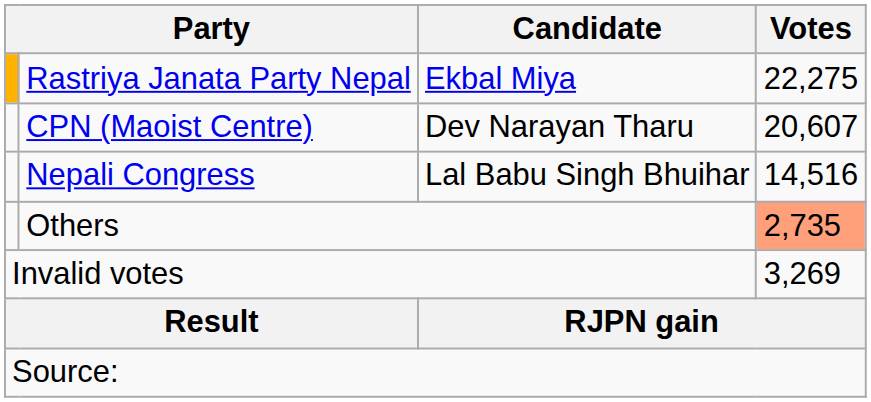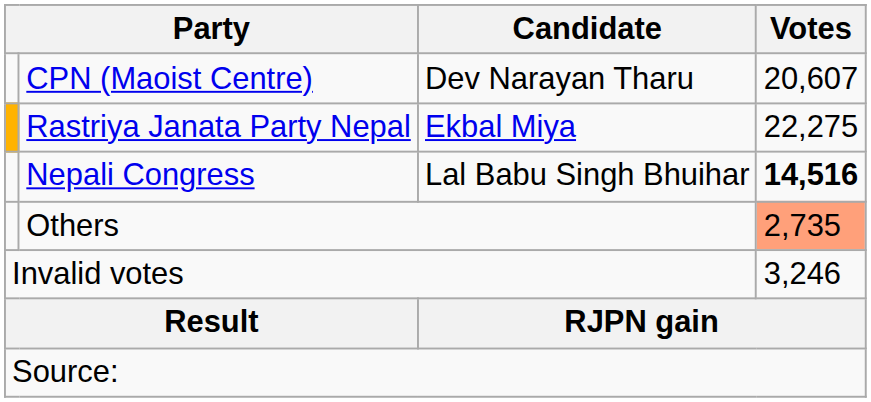rows swapped: (219, 77) <-> (170, 126)
(811, 175) normal -> (811, 175) bold
(802, 273) 3,269 -> (802, 273) 3,246
